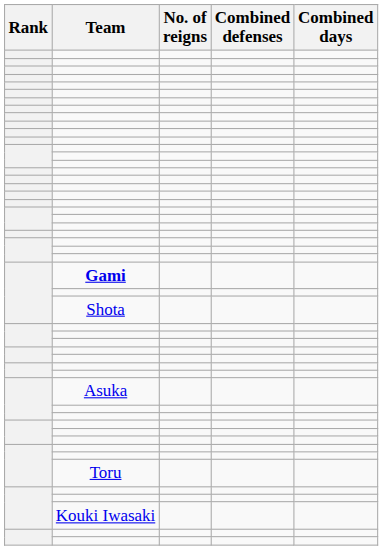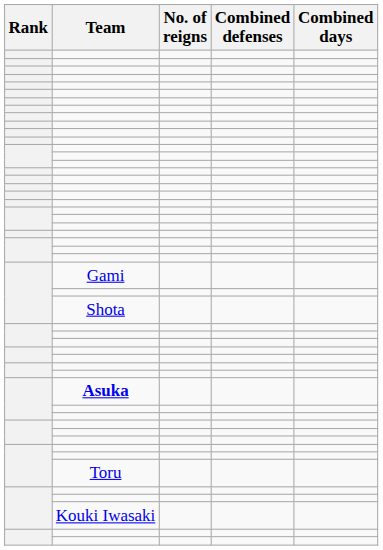(106, 274) bold -> (106, 274) normal
(106, 391) normal -> (106, 391) bold
